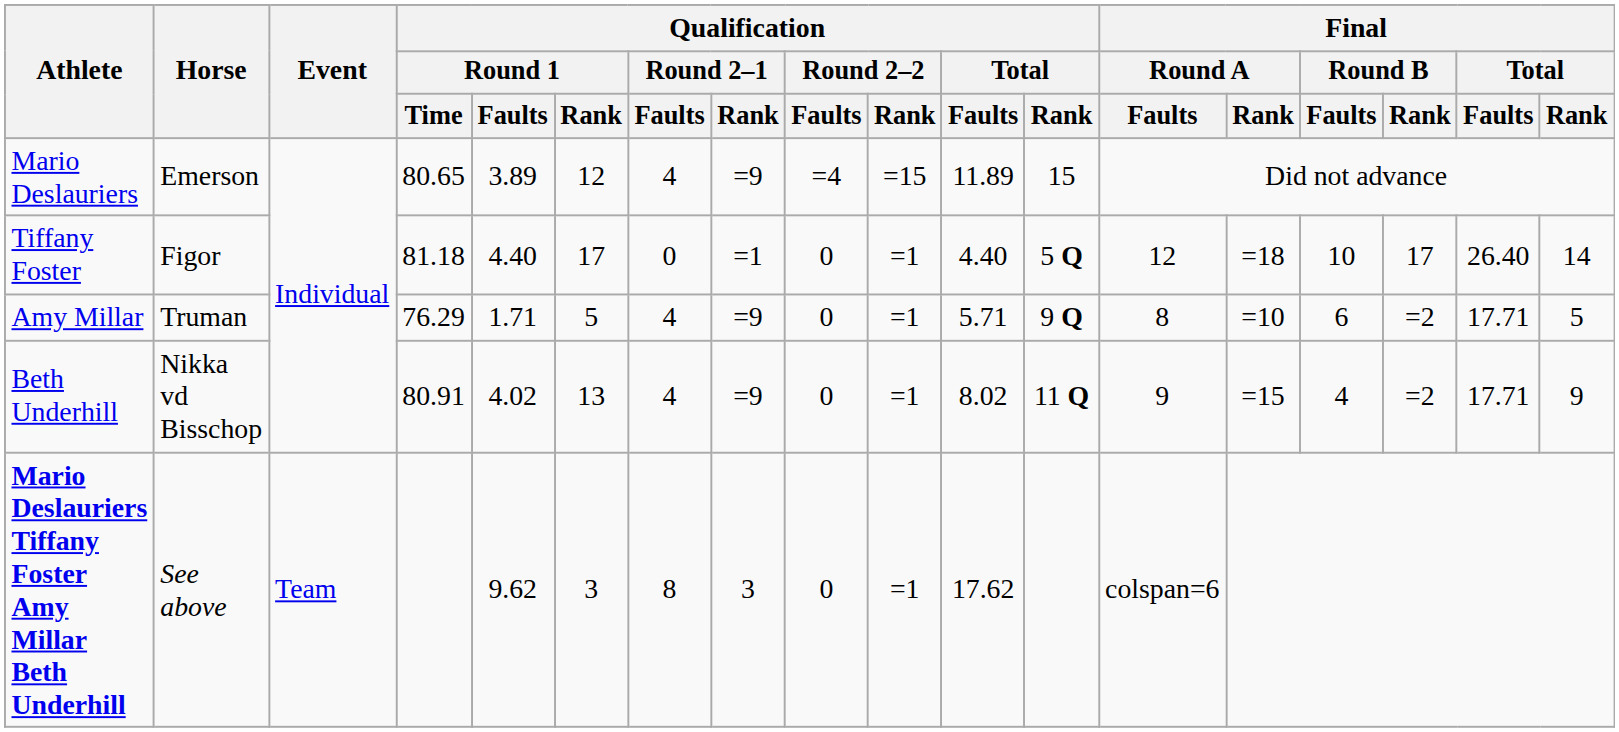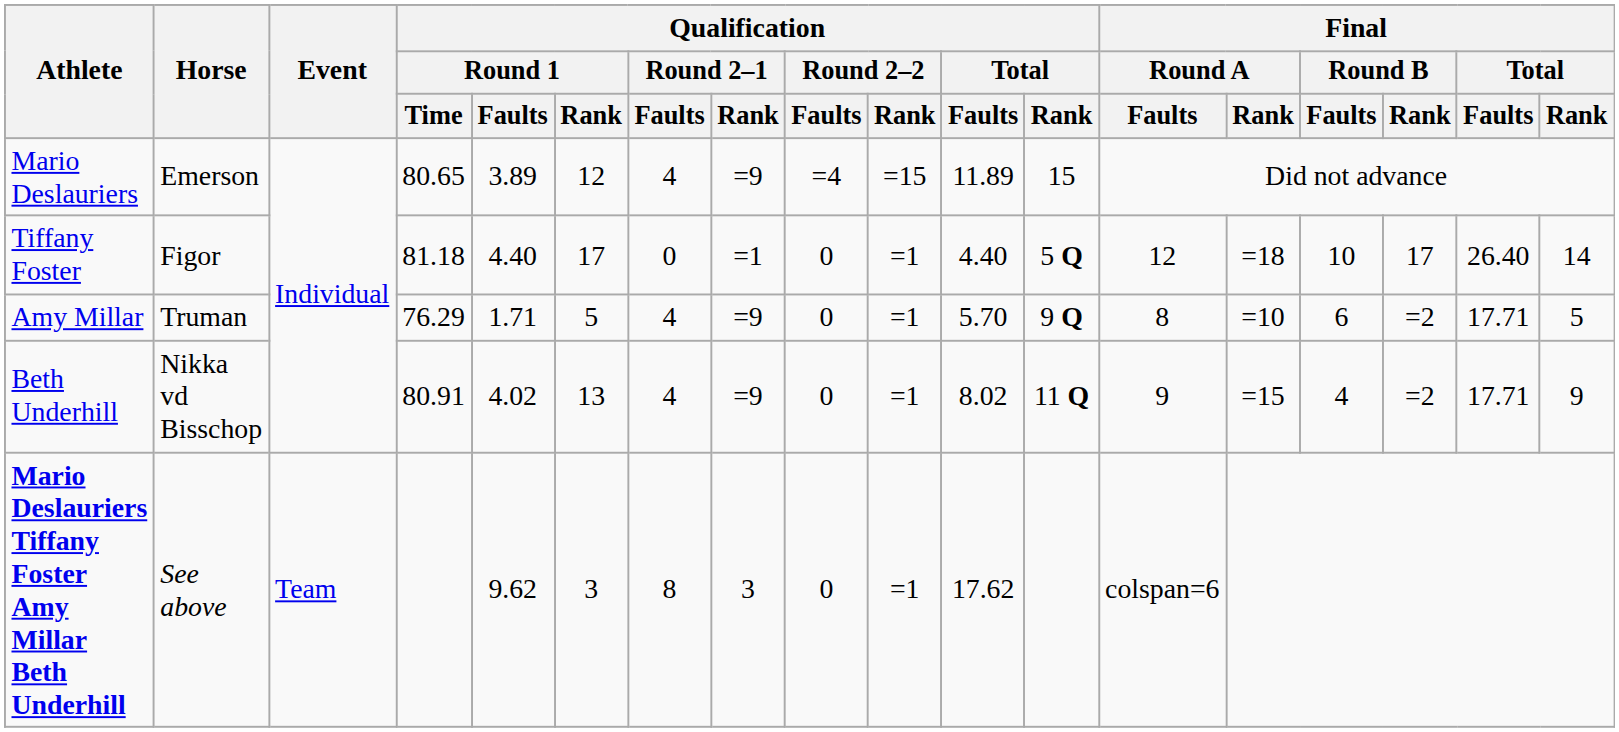(983, 317) 5.71 -> (983, 317) 5.70
